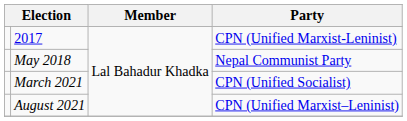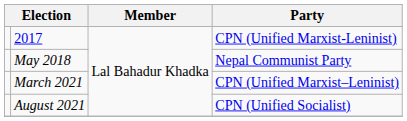(283, 82) CPN (Unified Socialist) -> (307, 82) CPN (Unified Marxist–Leninist)
(307, 104) CPN (Unified Marxist–Leninist) -> (283, 104) CPN (Unified Socialist)
